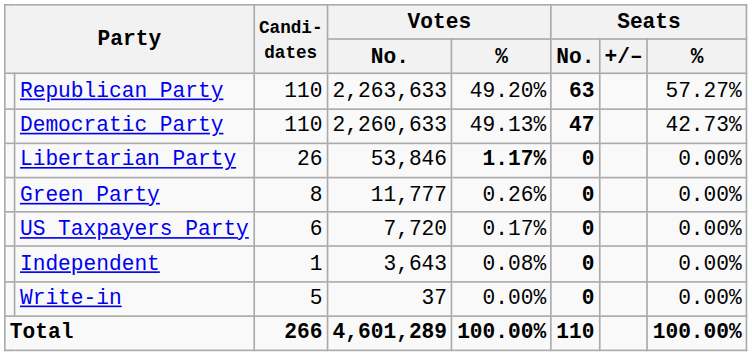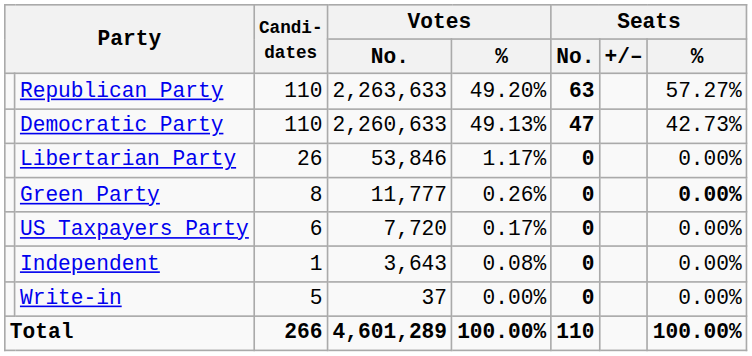(514, 160) bold -> (514, 160) normal
(710, 195) normal -> (710, 195) bold
